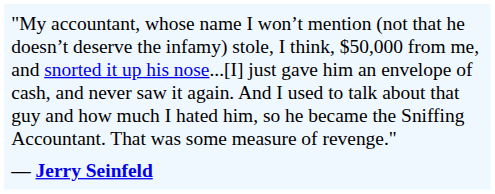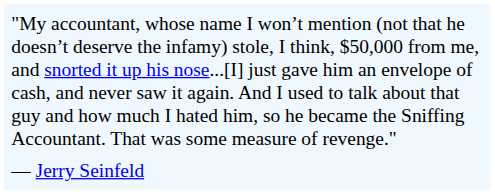(82, 170) bold -> (78, 170) normal
